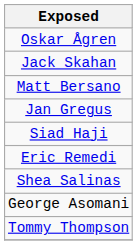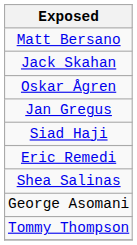(69, 40) Oskar Ågren -> (69, 40) Matt Bersano
(69, 87) Matt Bersano -> (69, 87) Oskar Ågren
